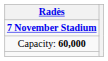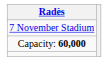(52, 28) bold -> (52, 28) normal
